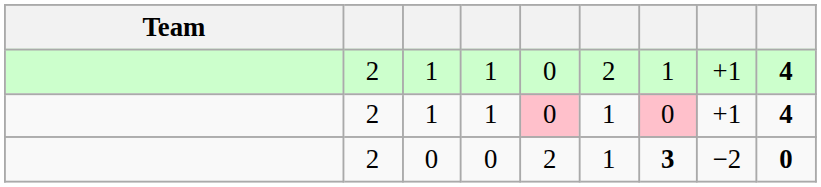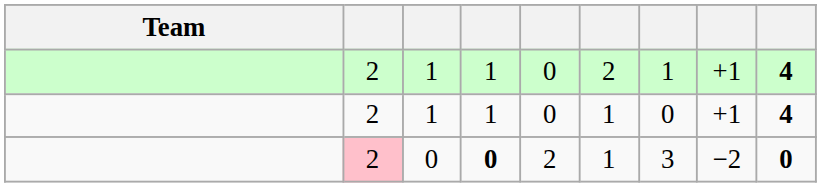(550, 115) pink background -> (550, 115) no background
(668, 115) pink background -> (668, 115) no background
(372, 159) no background -> (372, 159) pink background
(491, 159) normal -> (491, 159) bold
(668, 159) bold -> (668, 159) normal
